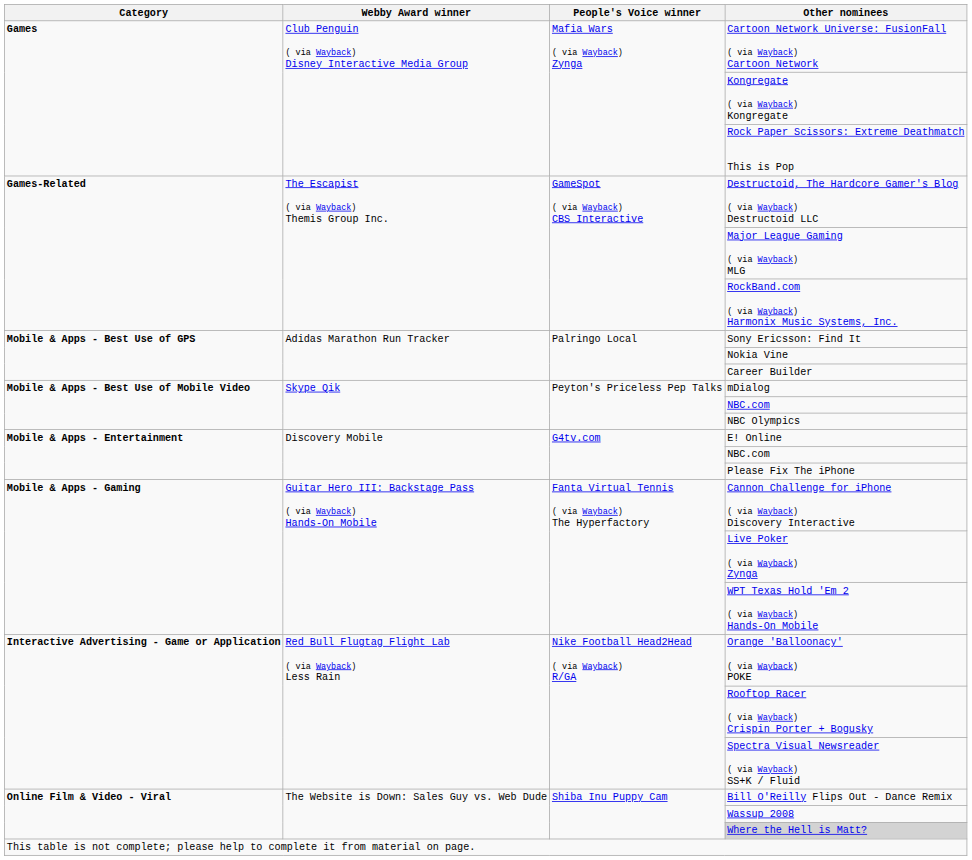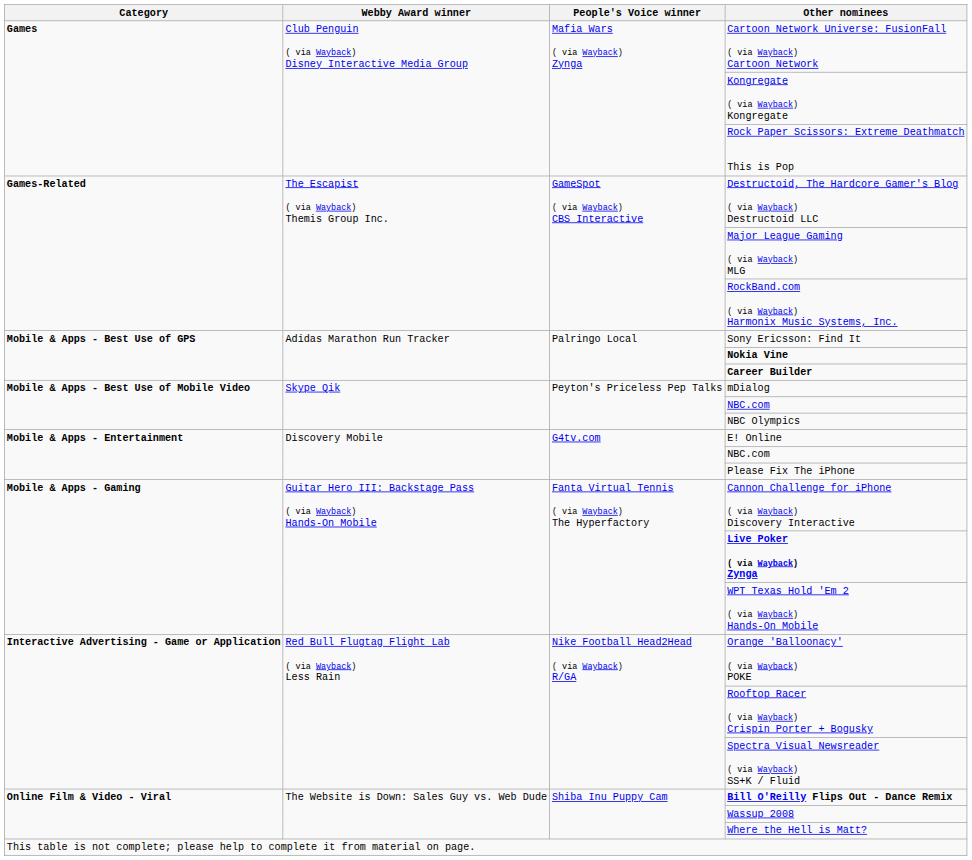(758, 355) normal -> (758, 355) bold
(770, 372) normal -> (770, 372) bold
(763, 557) normal -> (763, 557) bold
(840, 797) normal -> (840, 797) bold
(797, 830) lightgrey background -> (797, 830) no background
